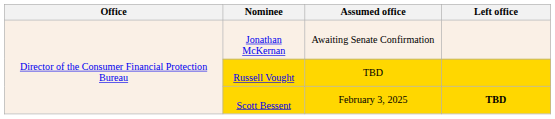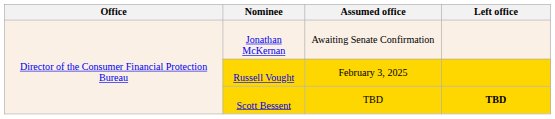(373, 72) TBD -> (373, 72) February 3, 2025
(373, 100) February 3, 2025 -> (373, 100) TBD
